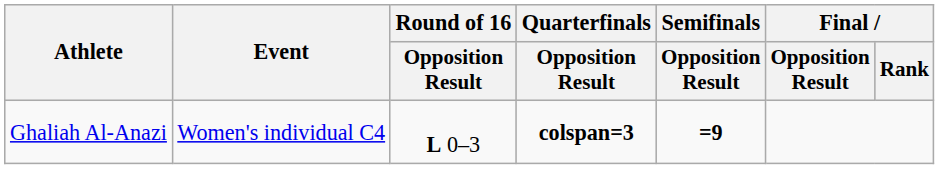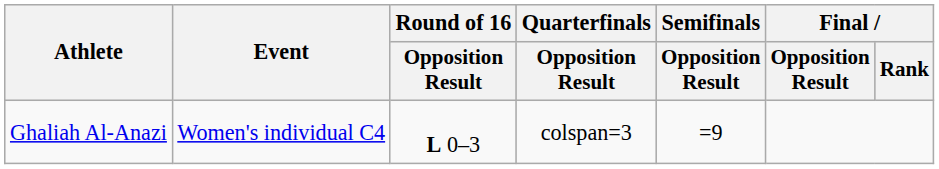(586, 132) bold -> (586, 132) normal
(711, 132) bold -> (711, 132) normal
